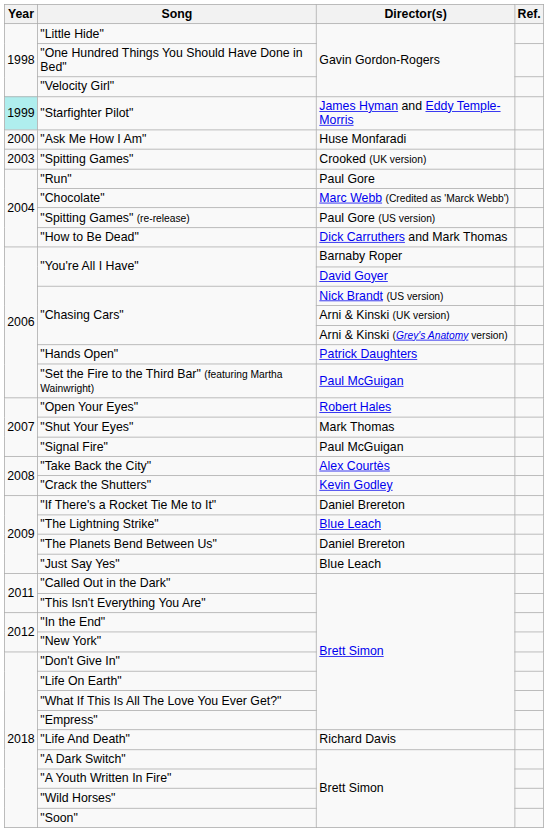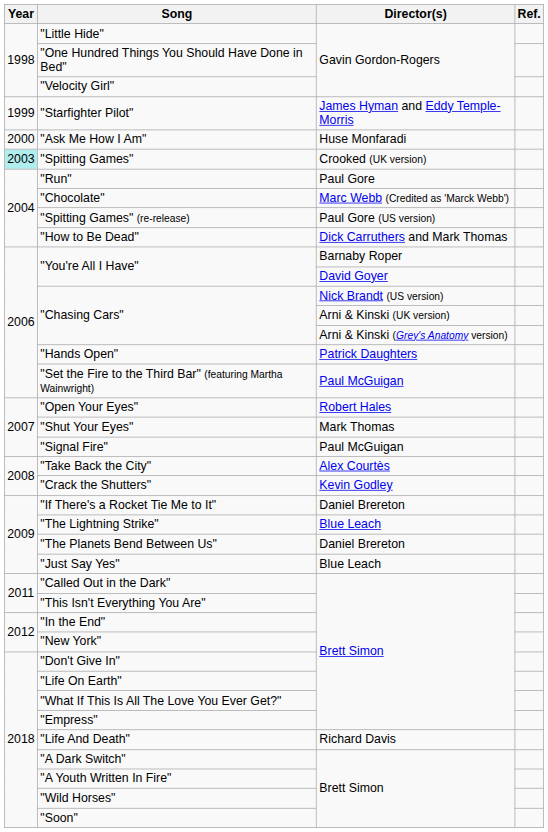(21, 113) paleturquoise background -> (21, 113) no background
(21, 159) no background -> (21, 159) paleturquoise background
